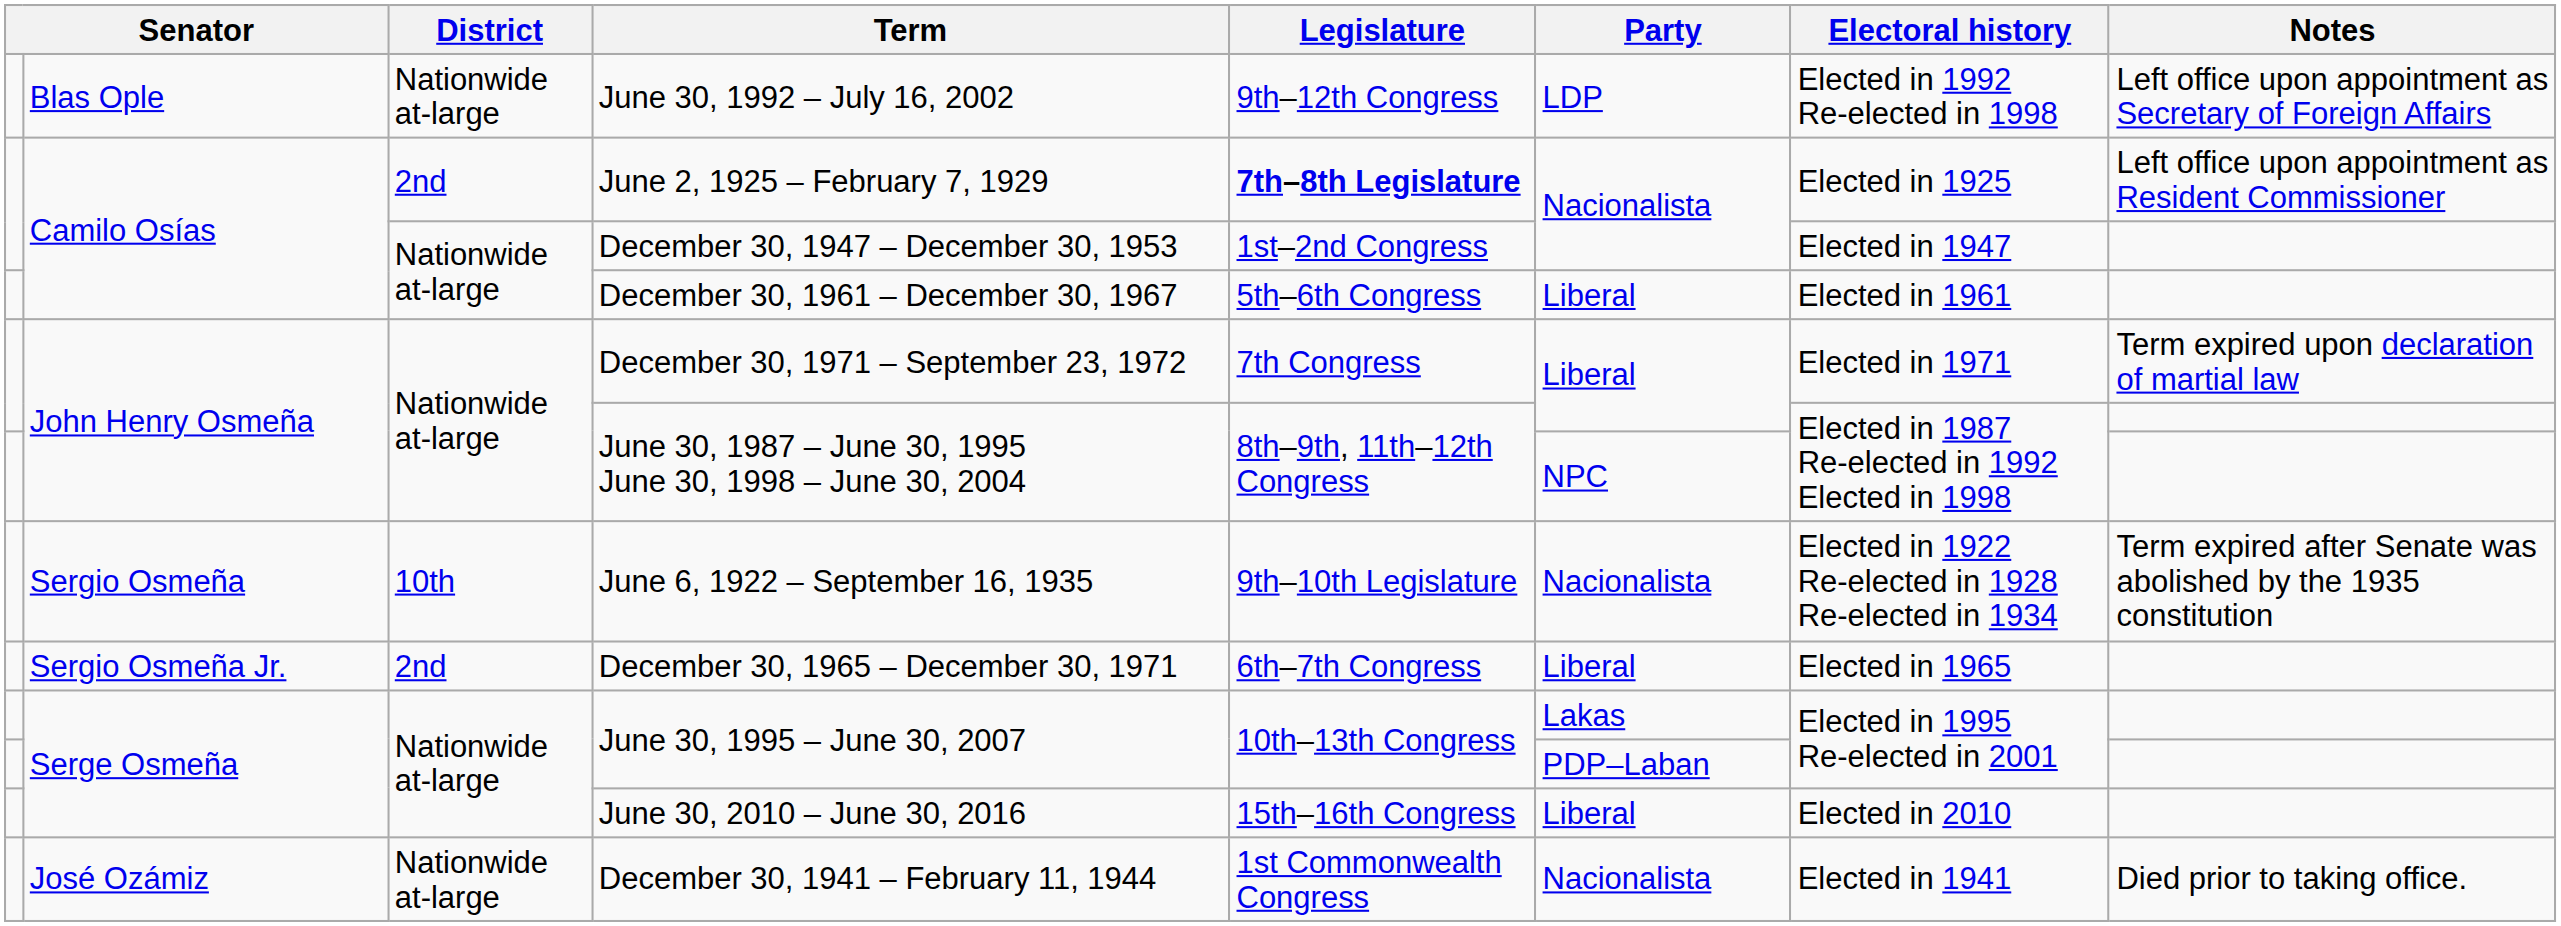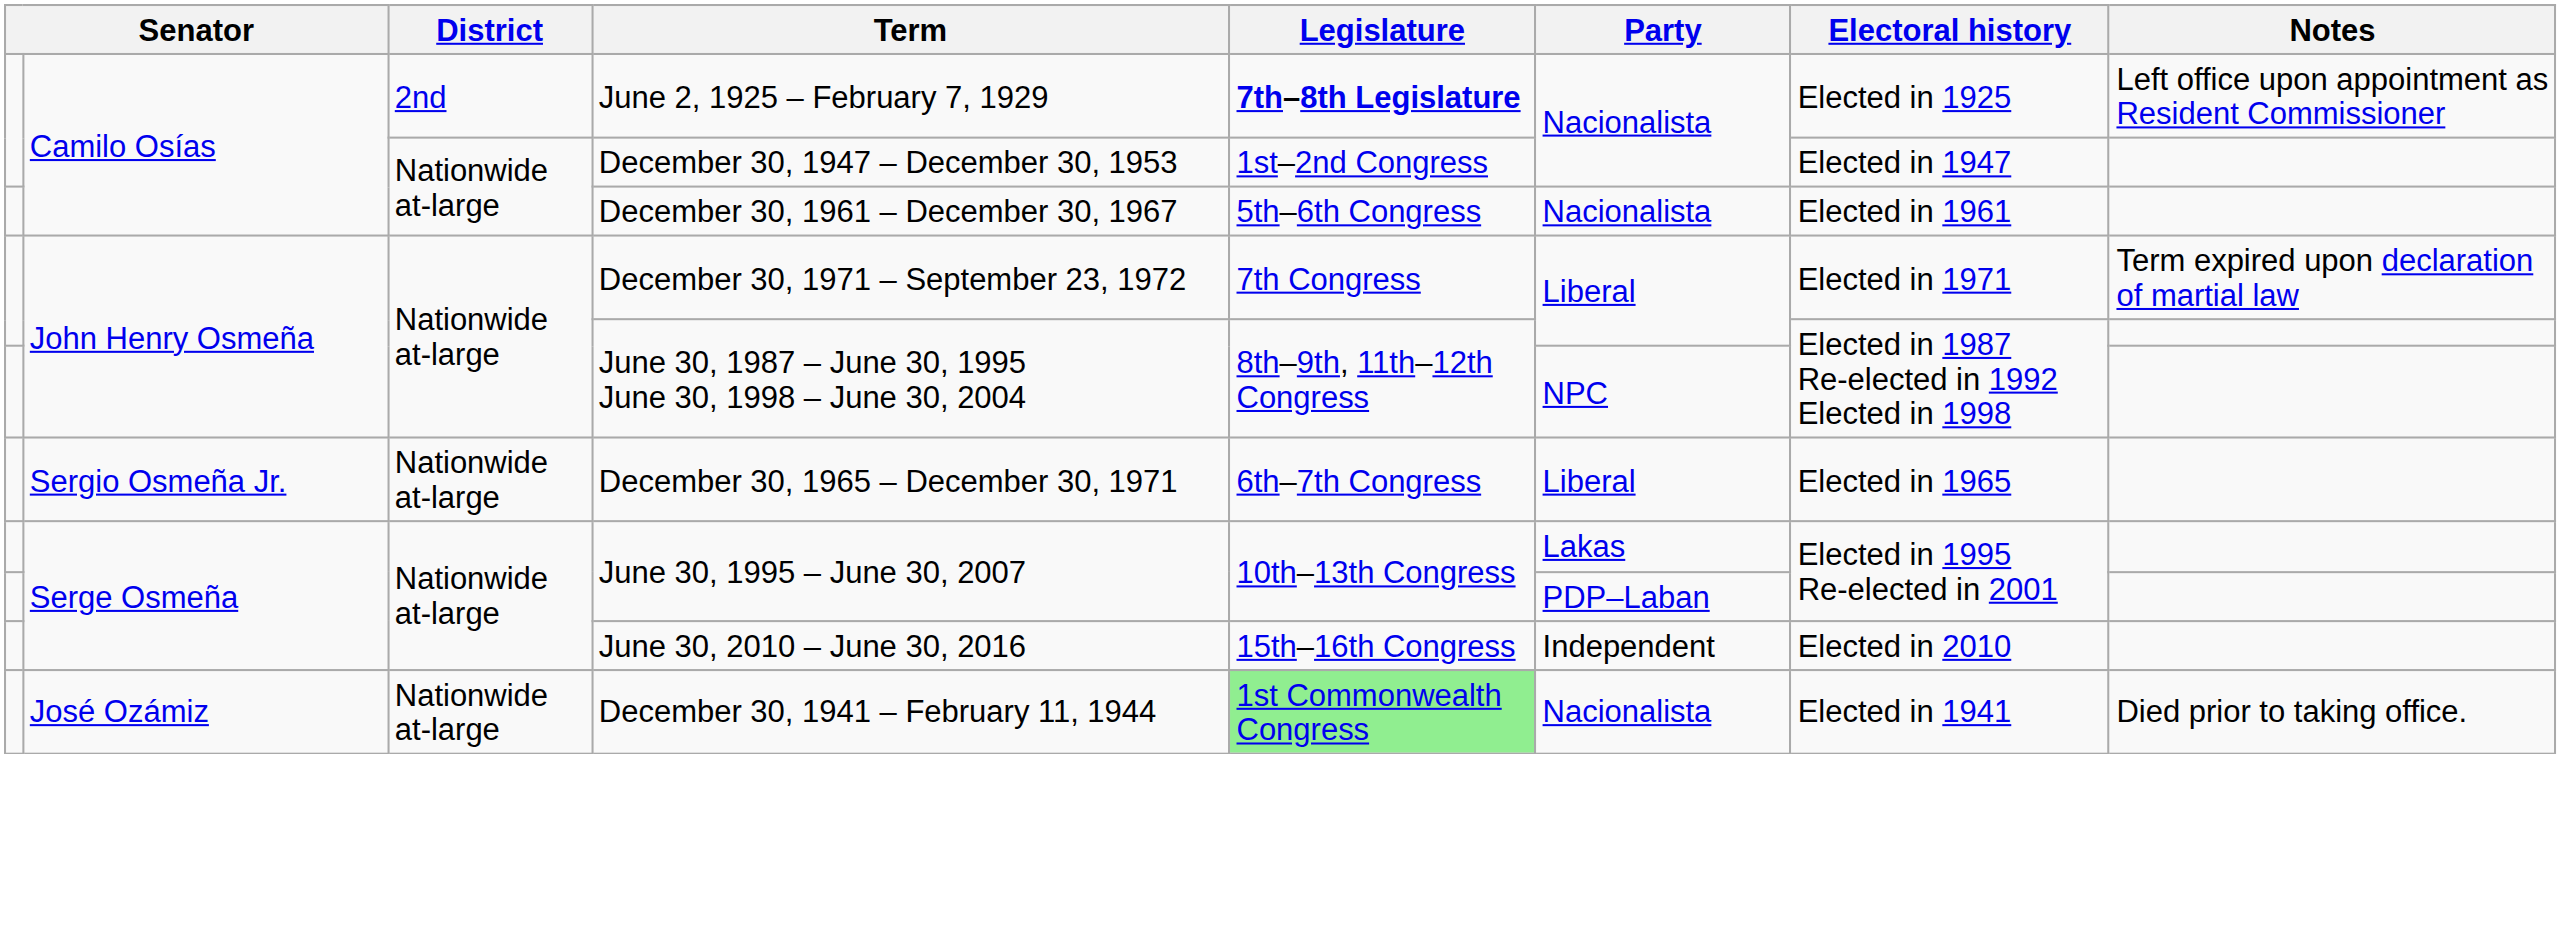- row: (97, 96)
(1589, 295) Liberal -> (1627, 212) Nacionalista
- row: (137, 581)
(421, 665) 2nd -> (471, 480) Nationwide at-large
(1589, 812) Liberal -> (1629, 645) Independent
(1369, 879) no background -> (1369, 711) lightgreen background
